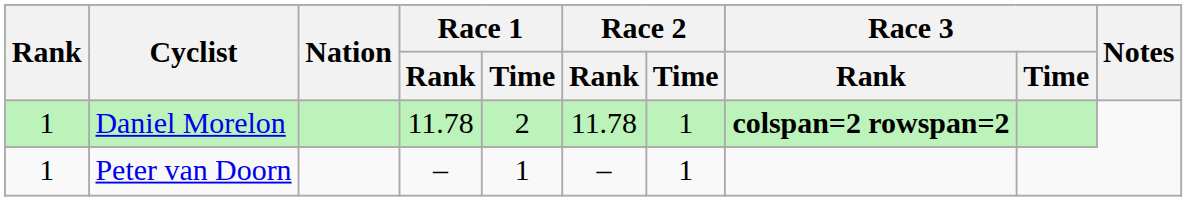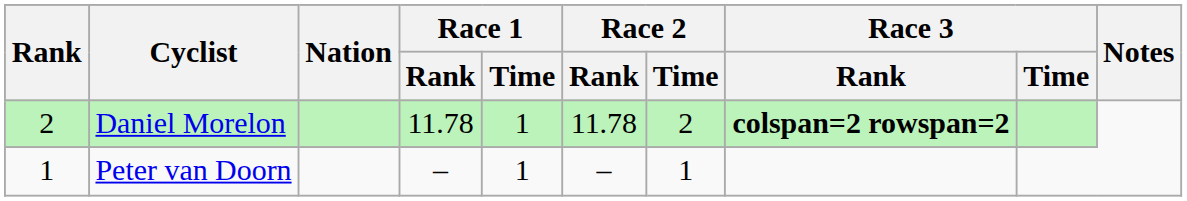(47, 123) 1 -> (47, 123) 2
(522, 123) 2 -> (522, 123) 1
(686, 123) 1 -> (686, 123) 2
